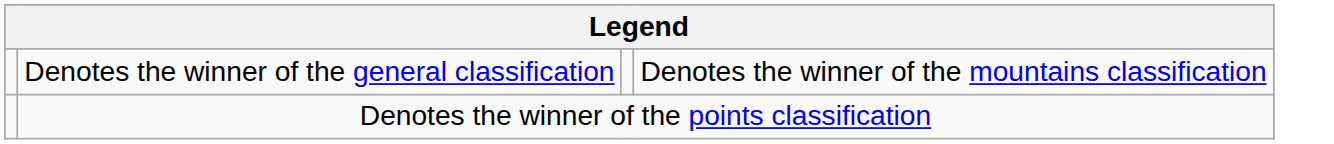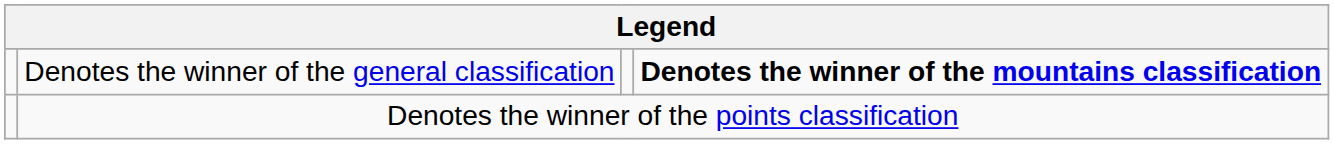(954, 71) normal -> (981, 71) bold
